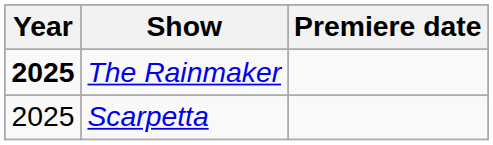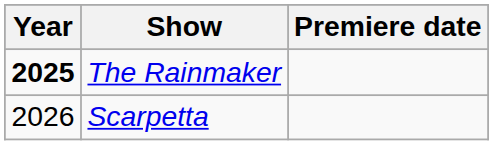(43, 116) 2025 -> (43, 116) 2026
